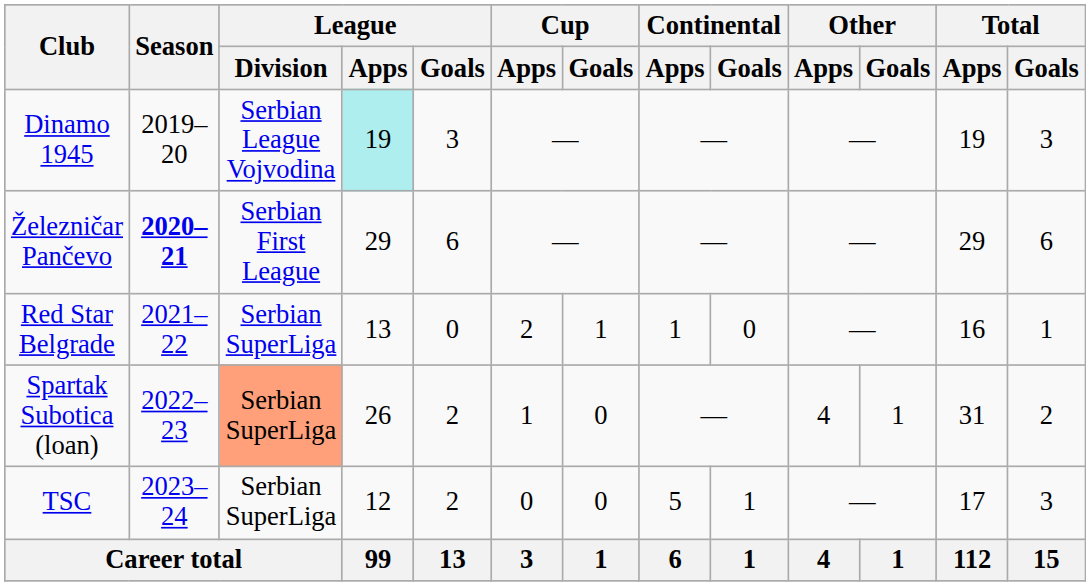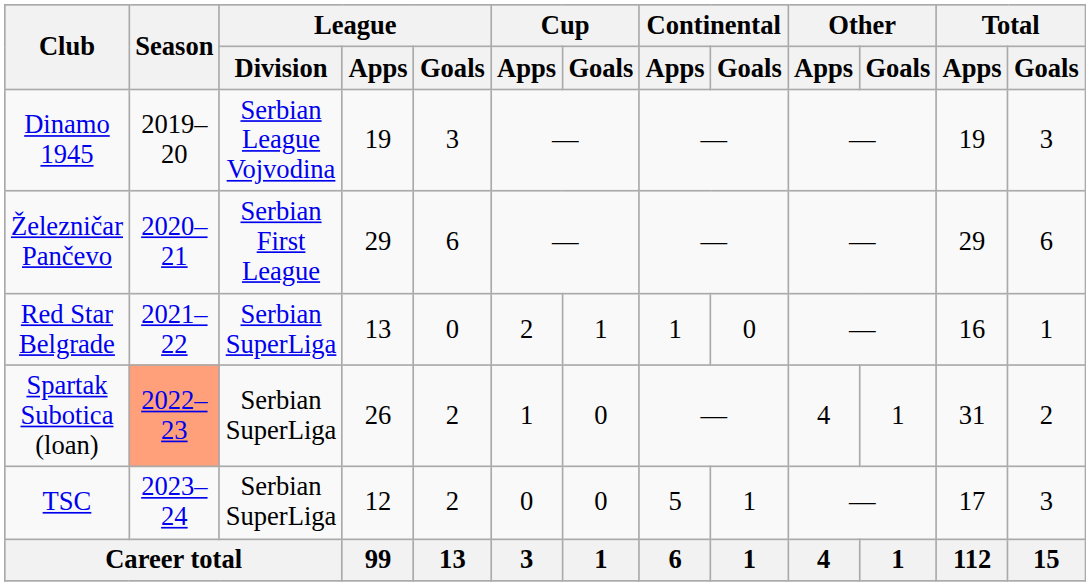(378, 139) paleturquoise background -> (378, 139) no background
(174, 241) bold -> (174, 241) normal
(174, 415) no background -> (174, 415) lightsalmon background
(281, 415) lightsalmon background -> (281, 415) no background
